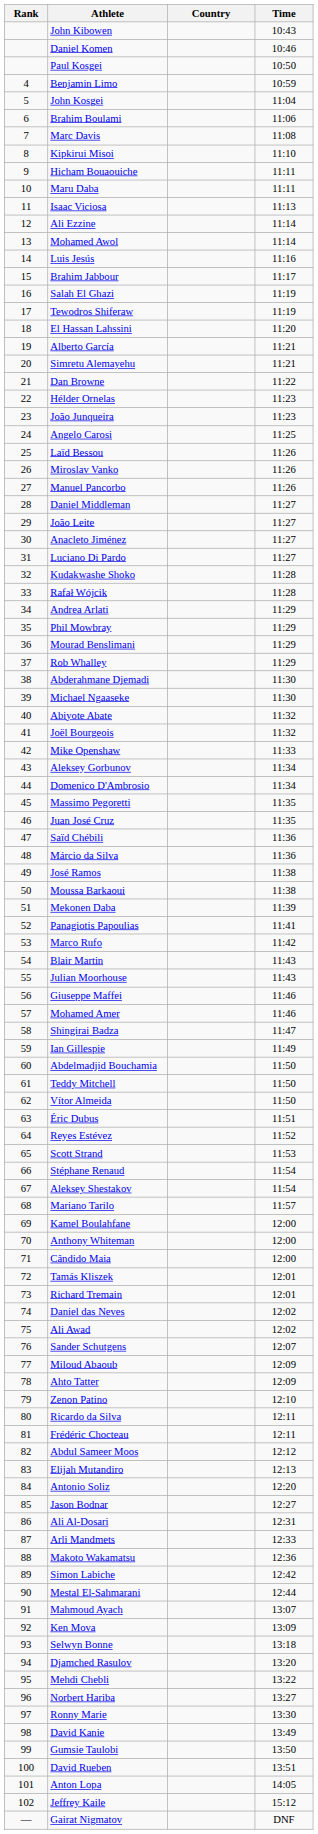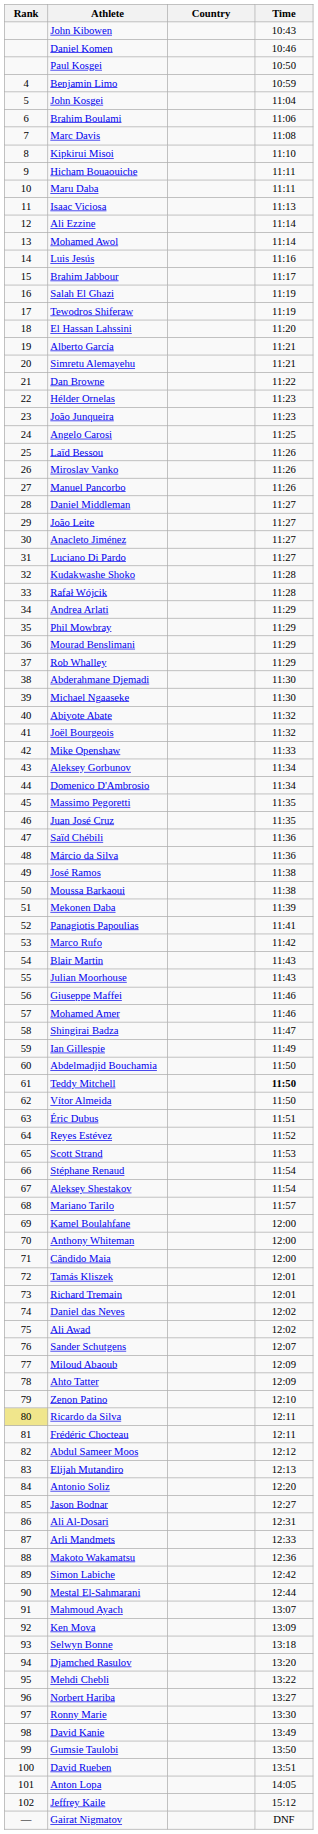(284, 1083) normal -> (284, 1083) bold
(26, 1416) no background -> (26, 1416) khaki background
